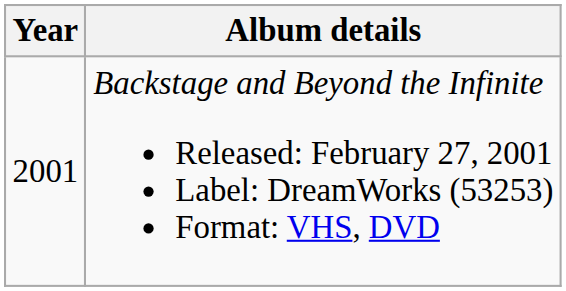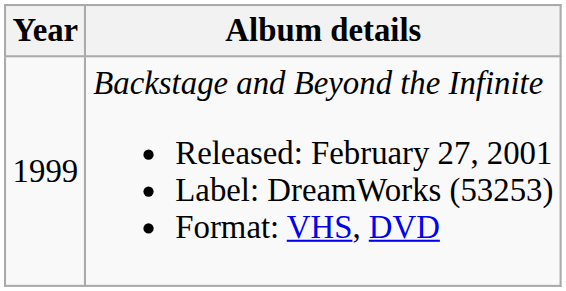(45, 170) 2001 -> (45, 170) 1999
